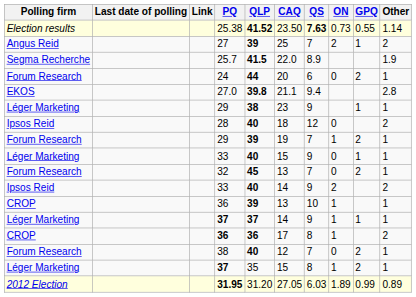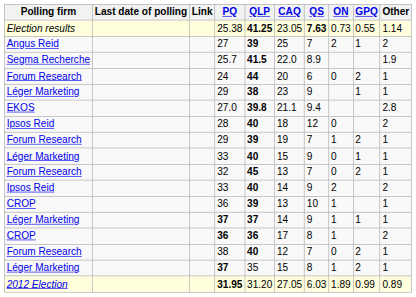(260, 28) 41.52 -> (260, 28) 41.25
(290, 28) 23.50 -> (290, 28) 23.05
rows swapped: (43, 108) <-> (21, 92)
